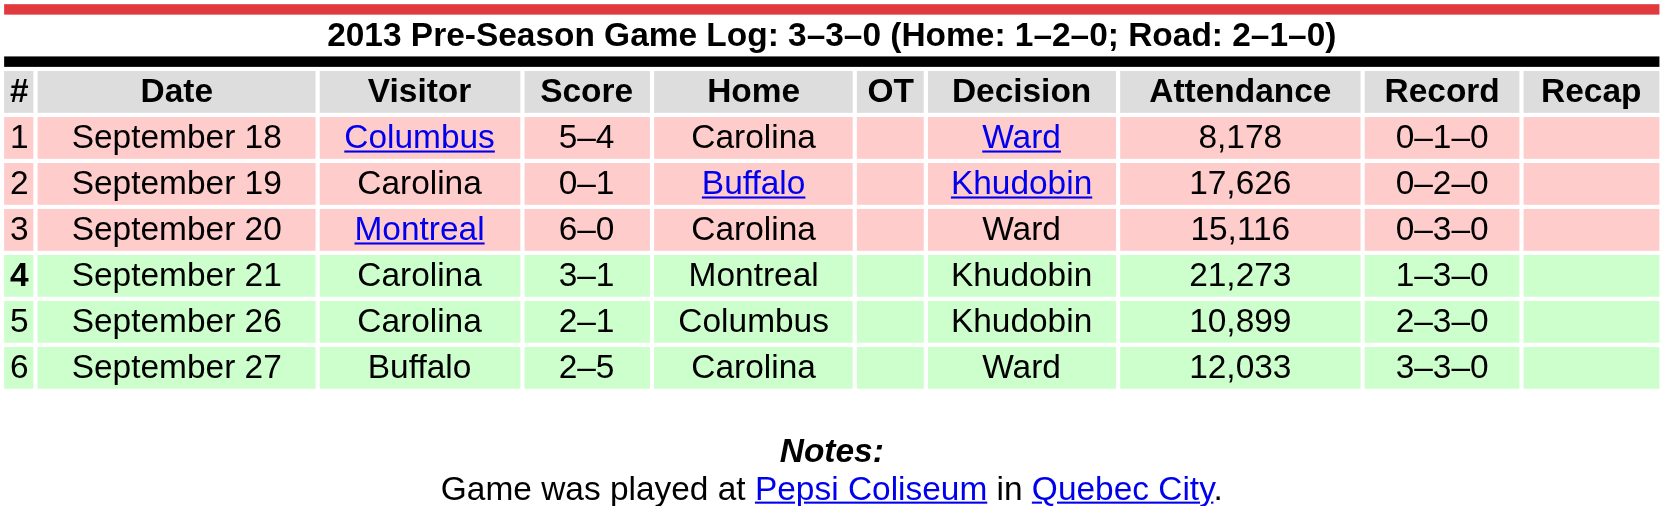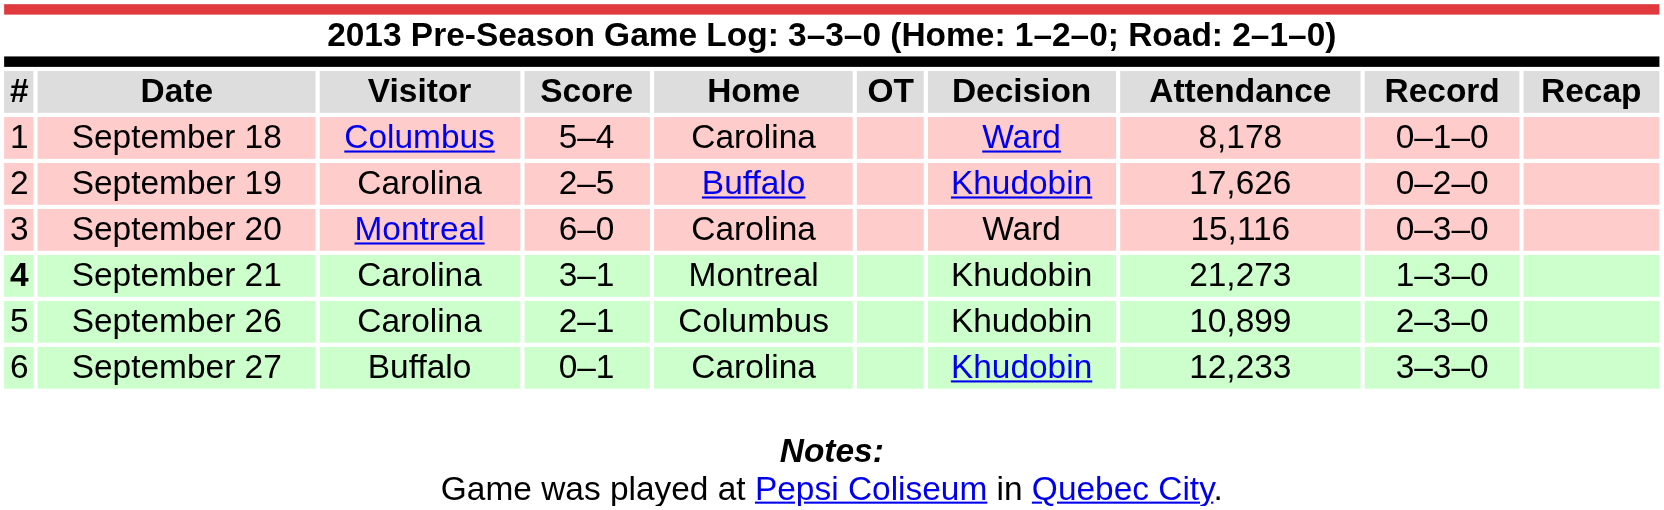(587, 183) 0–1 -> (587, 183) 2–5
(587, 367) 2–5 -> (587, 367) 0–1
(1022, 367) Ward -> (1022, 367) Khudobin
(1240, 367) 12,033 -> (1240, 367) 12,233
